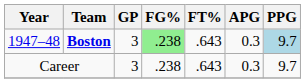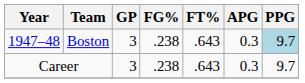(89, 41) bold -> (88, 41) normal
(168, 41) lightgreen background -> (166, 41) no background
